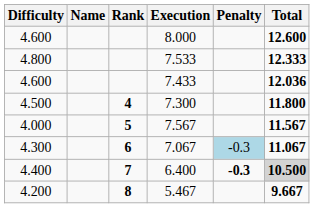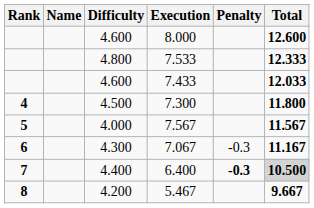columns swapped: (128, 15) <-> (36, 15)
(287, 81) 12.036 -> (287, 81) 12.033
(239, 147) lightblue background -> (239, 147) no background
(287, 147) 11.067 -> (287, 147) 11.167
